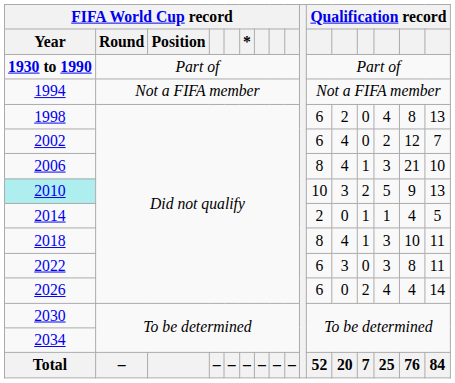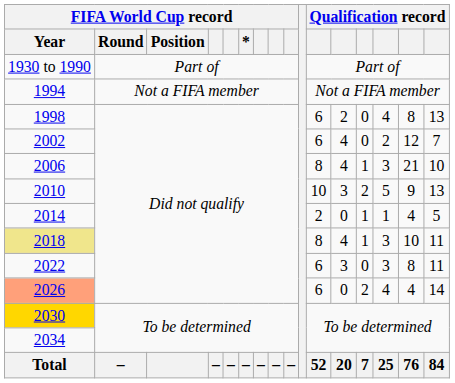(50, 66) bold -> (49, 66) normal
(50, 191) paleturquoise background -> (49, 191) no background
(50, 240) no background -> (49, 240) khaki background
(50, 290) no background -> (49, 290) lightsalmon background
(50, 315) no background -> (49, 315) gold background
